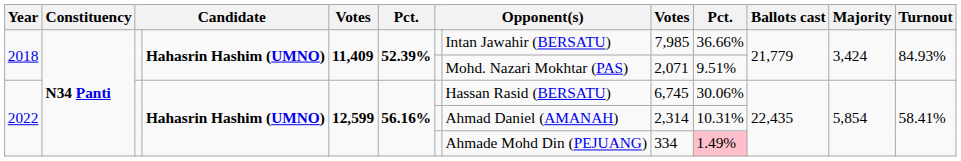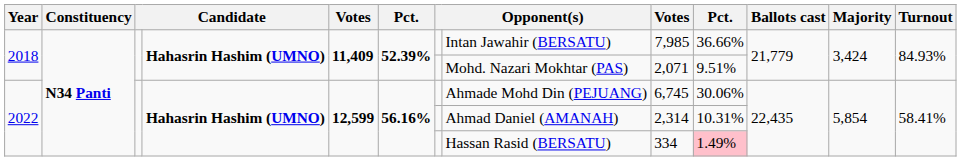(528, 93) Hassan Rasid (BERSATU) -> (546, 93) Ahmade Mohd Din (PEJUANG)
(546, 143) Ahmade Mohd Din (PEJUANG) -> (528, 143) Hassan Rasid (BERSATU)
